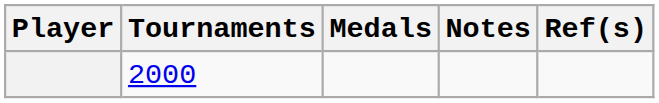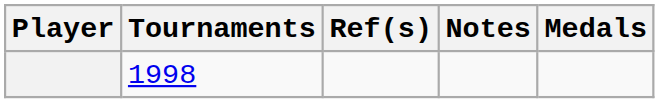columns swapped: (381, 28) <-> (596, 28)
(162, 75) 2000 -> (162, 75) 1998
